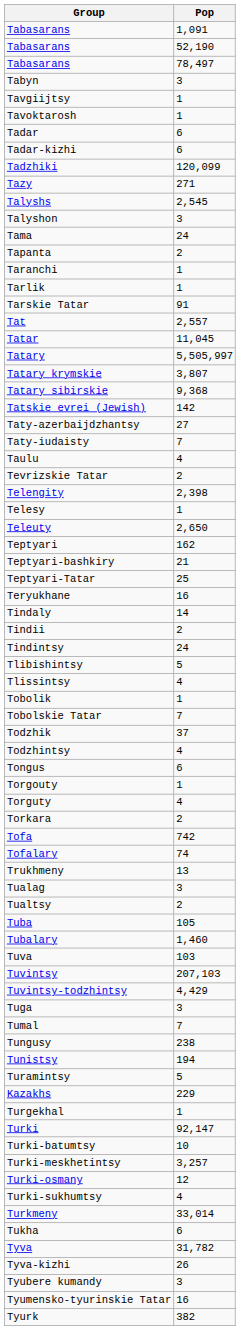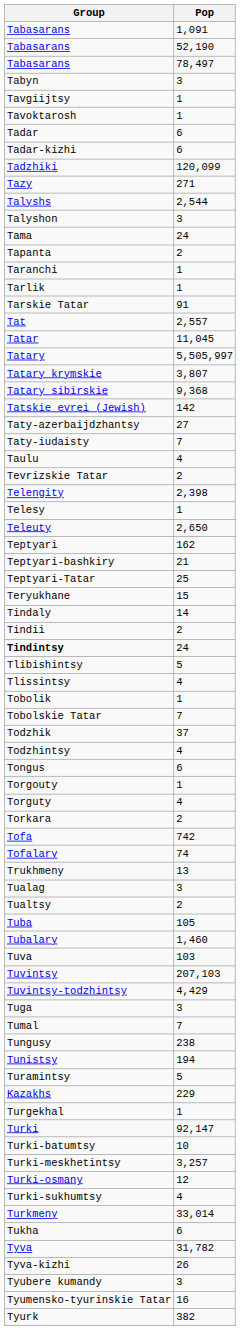(192, 202) 2,545 -> (192, 202) 2,544
(183, 596) 16 -> (183, 596) 15
(35, 648) normal -> (35, 648) bold
